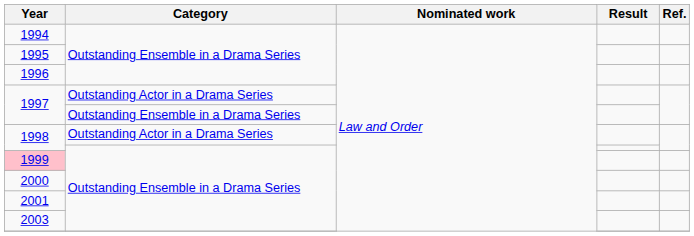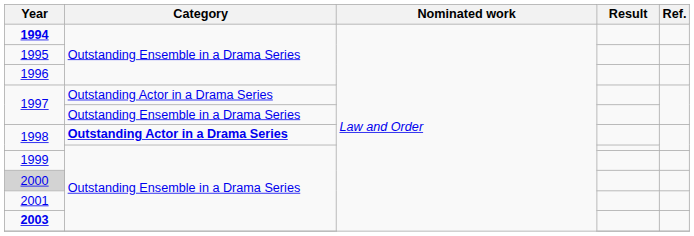(35, 34) normal -> (35, 34) bold
(170, 134) normal -> (178, 134) bold
(35, 160) pink background -> (35, 160) no background
(35, 180) no background -> (35, 180) lightgrey background
(35, 220) normal -> (35, 220) bold
